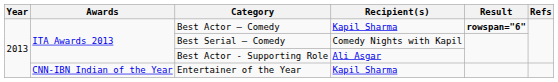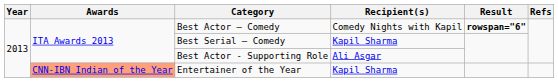(365, 26) Kapil Sharma -> (397, 26) Comedy Nights with Kapil
(397, 41) Comedy Nights with Kapil -> (365, 41) Kapil Sharma
(103, 70) no background -> (103, 70) lightsalmon background
